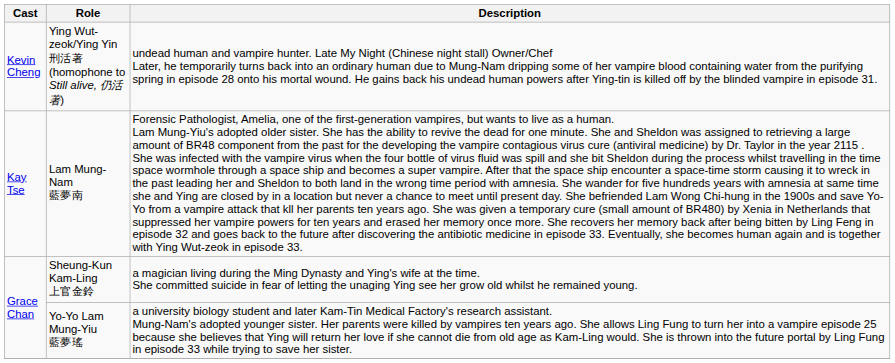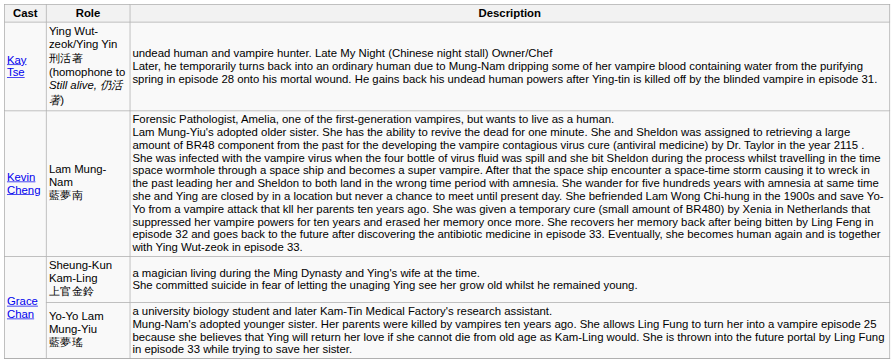(24, 66) Kevin Cheng -> (17, 66) Kay Tse
(17, 183) Kay Tse -> (24, 183) Kevin Cheng
